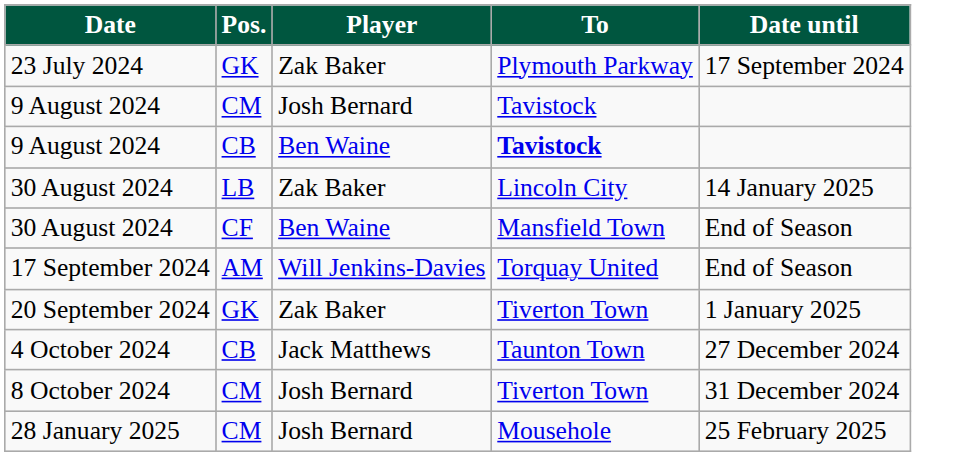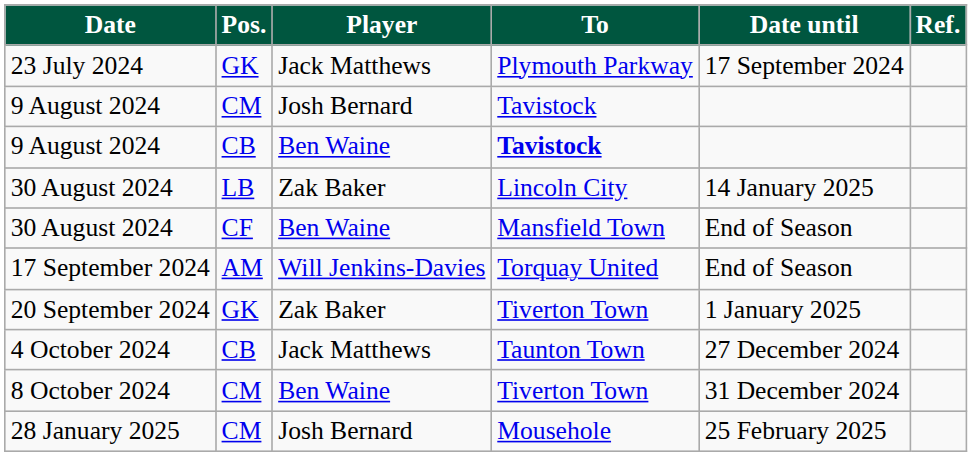+ column: (938, 24)
(332, 65) Zak Baker -> (355, 65) Jack Matthews
(345, 390) Josh Bernard -> (334, 390) Ben Waine
